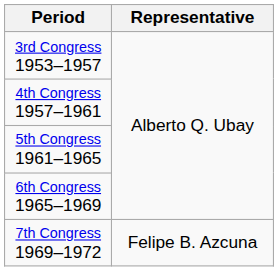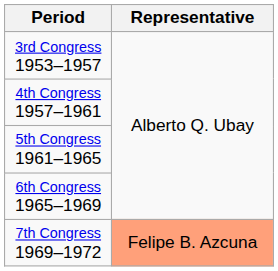(192, 242) no background -> (192, 242) lightsalmon background
